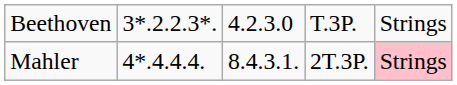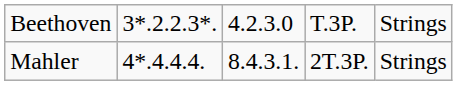(413, 60) pink background -> (413, 60) no background
